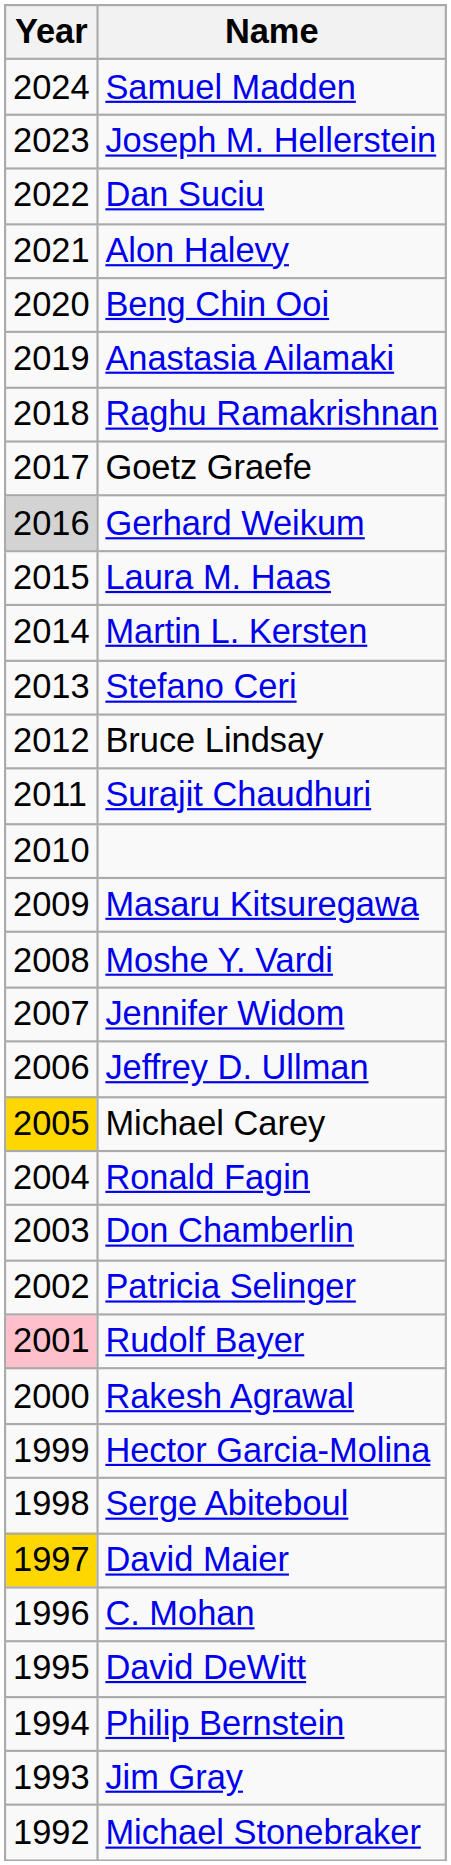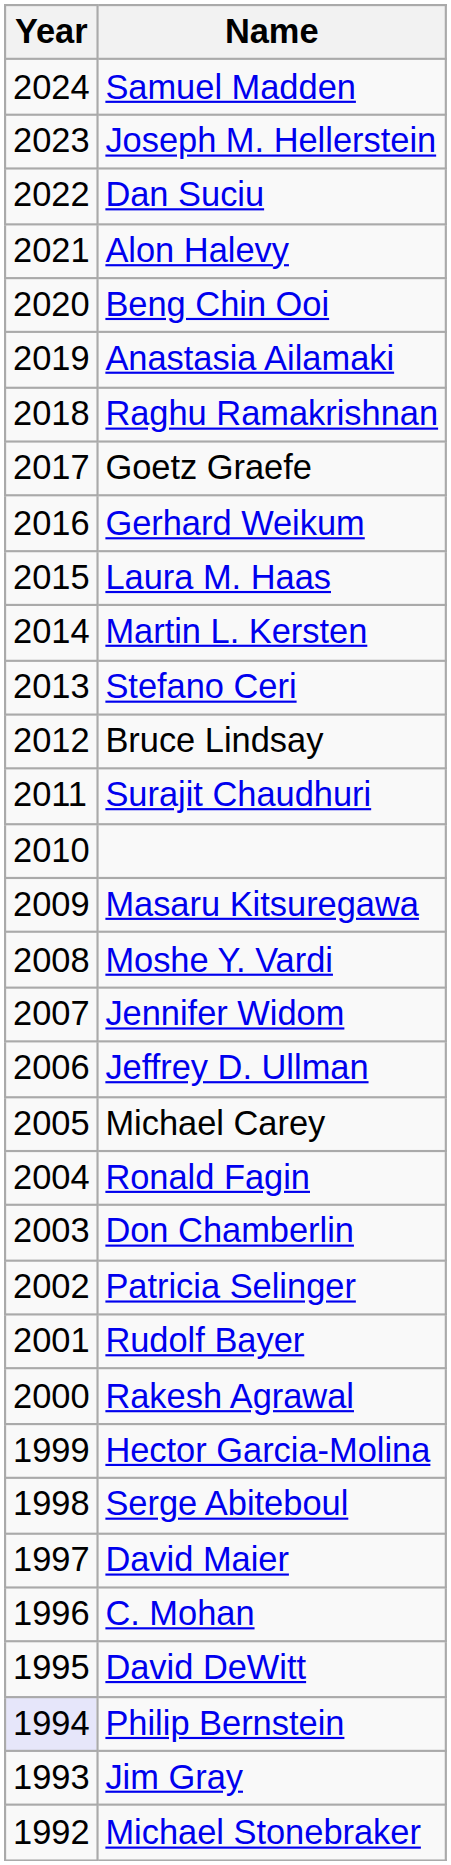(51, 522) lightgrey background -> (51, 522) no background
(51, 1122) gold background -> (51, 1122) no background
(51, 1341) pink background -> (51, 1341) no background
(51, 1559) gold background -> (51, 1559) no background
(51, 1723) no background -> (51, 1723) lavender background
